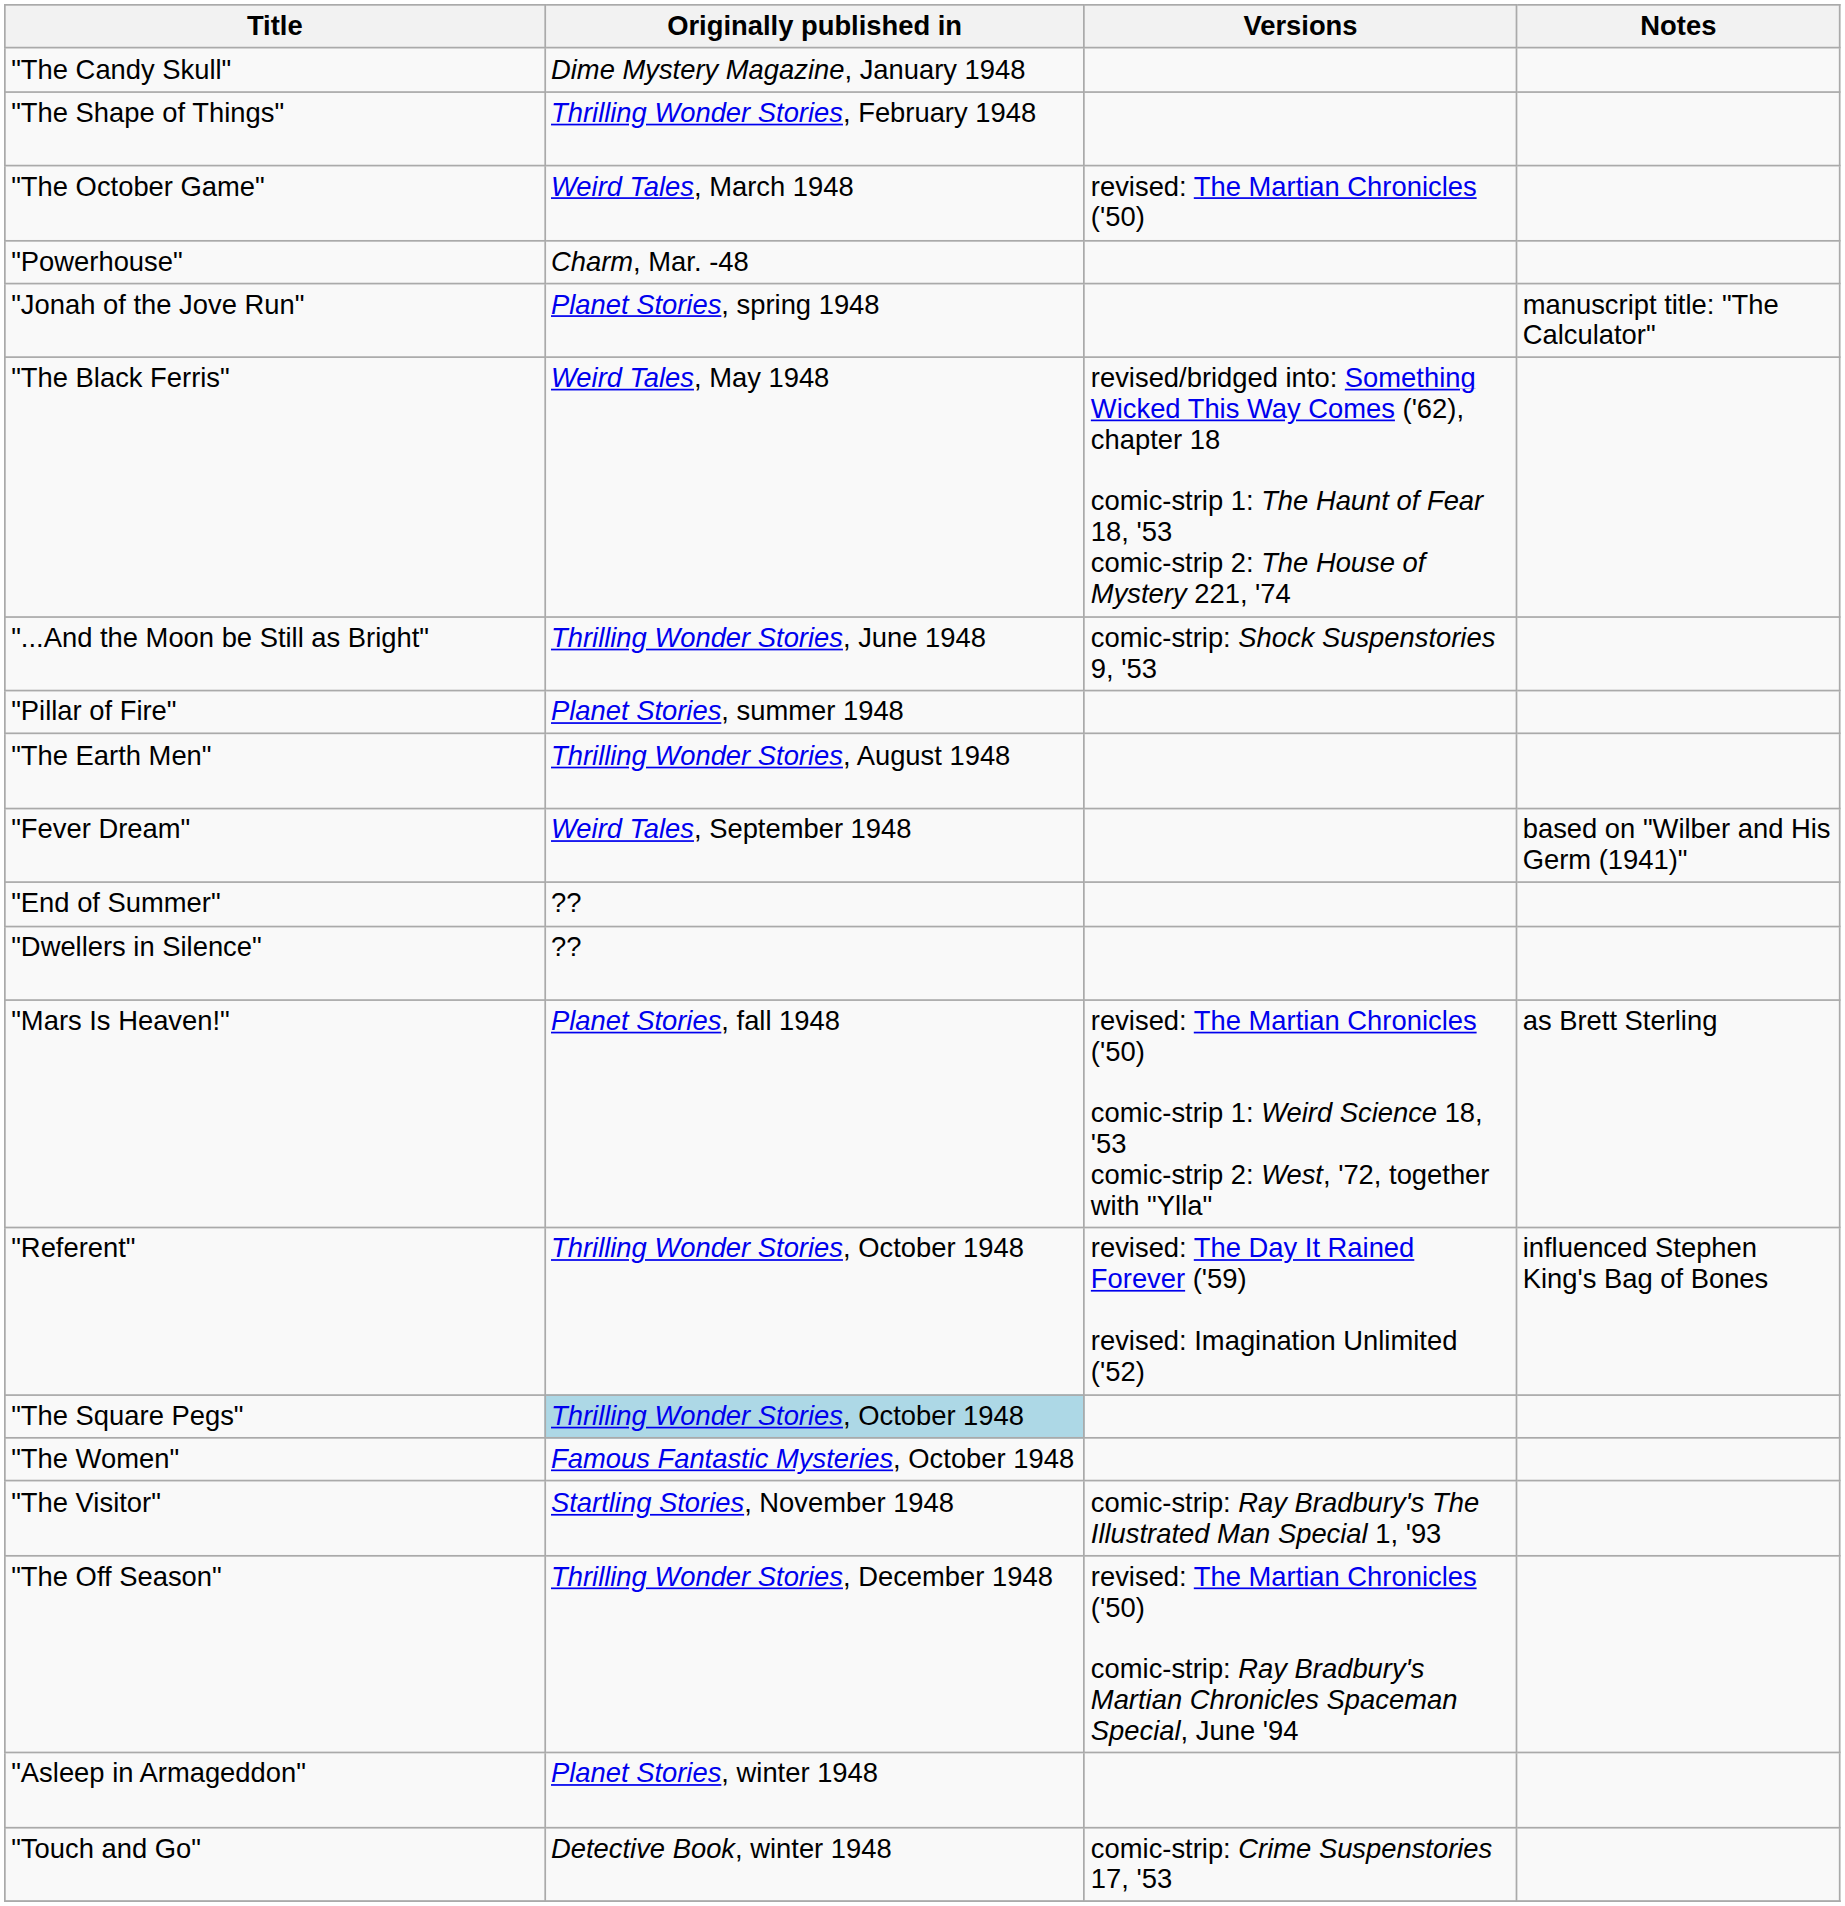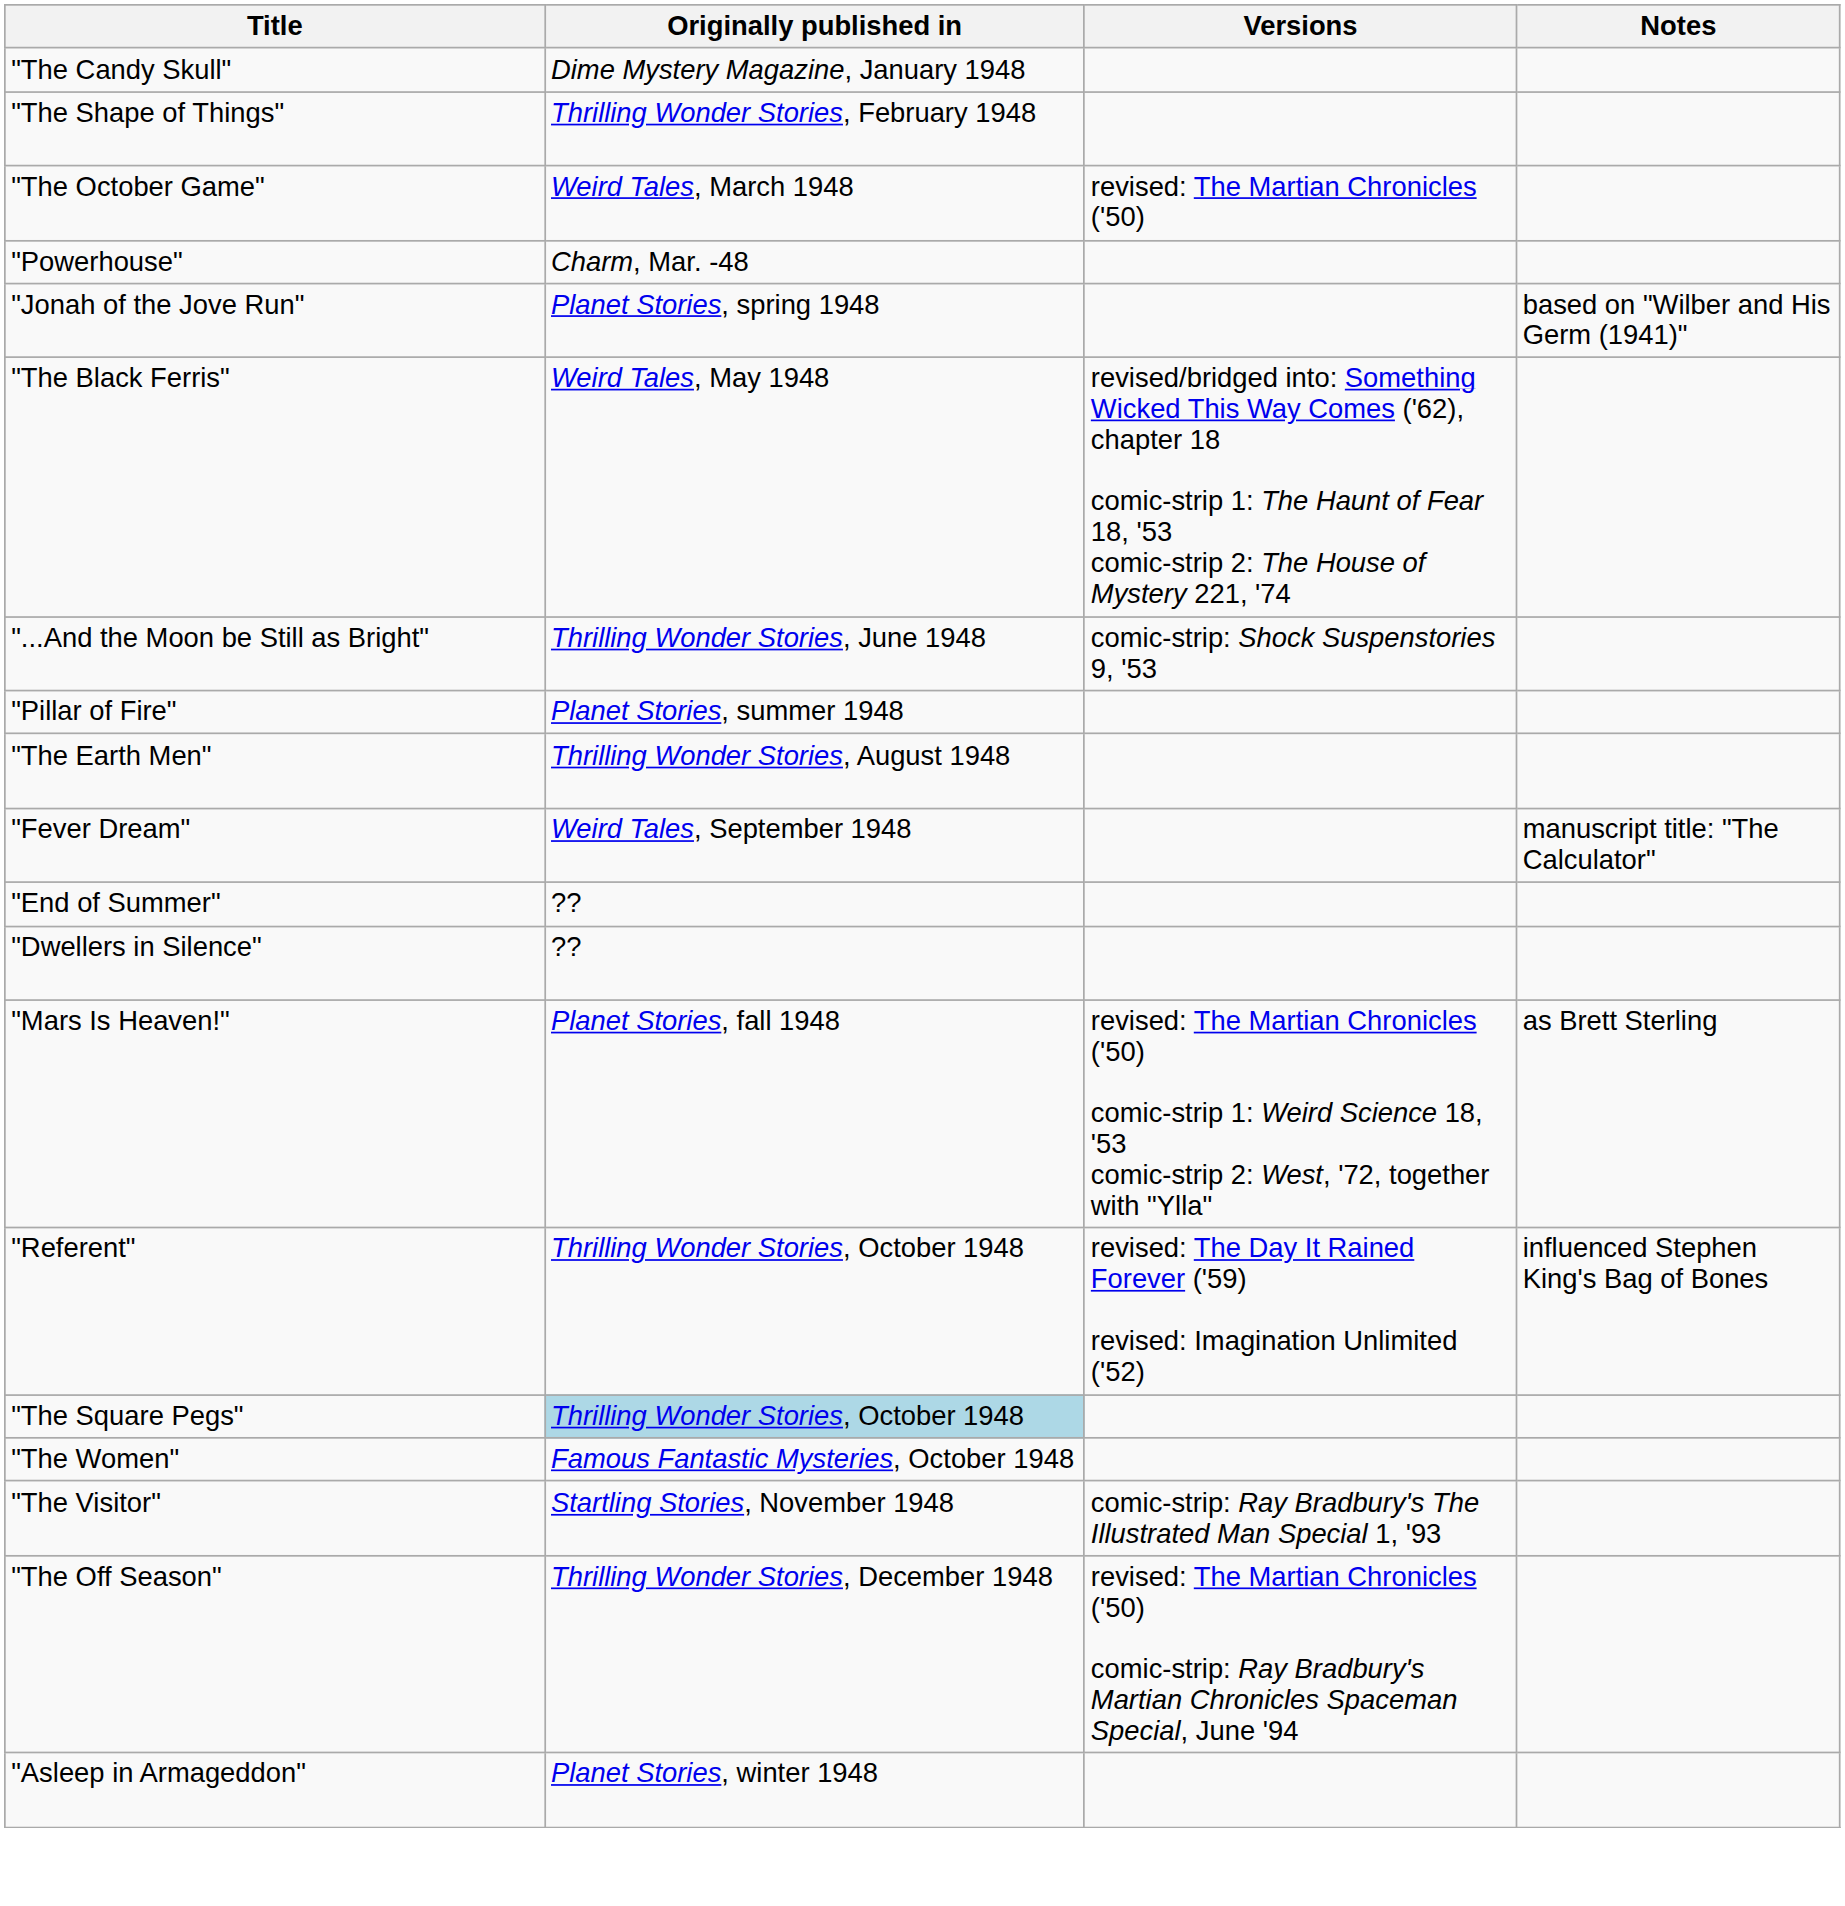(1651, 320) manuscript title: "The Calculator" -> (1677, 320) based on "Wilber and His Germ (1941)"
(1677, 844) based on "Wilber and His Germ (1941)" -> (1651, 844) manuscript title: "The Calculator"
- row: (106, 1848)
